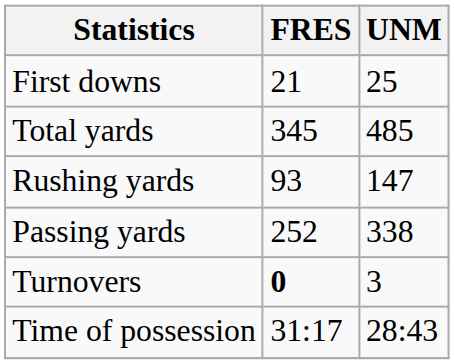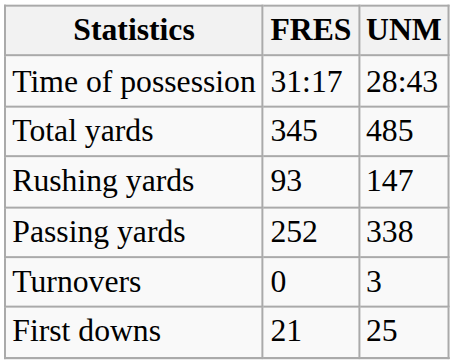rows swapped: (87, 80) <-> (134, 331)
(278, 281) bold -> (278, 281) normal
